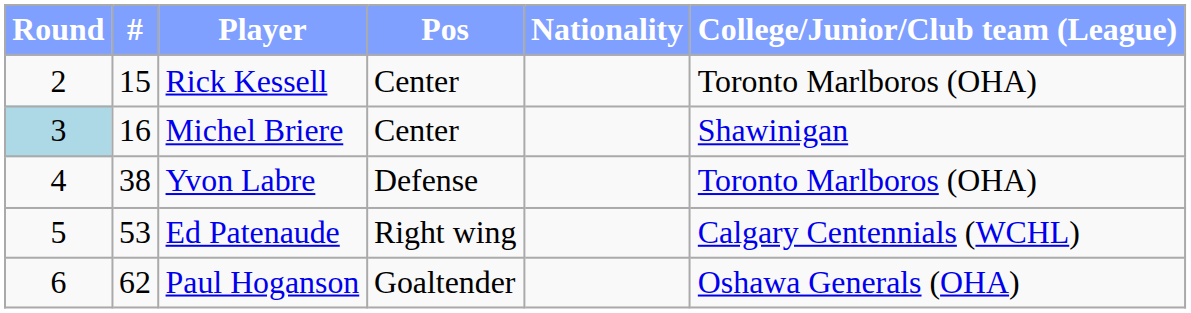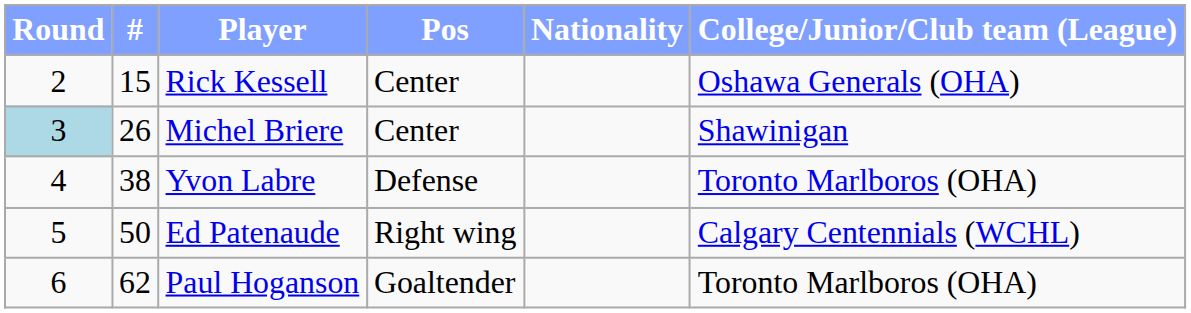(867, 80) Toronto Marlboros (OHA) -> (859, 80) Oshawa Generals (OHA)
(135, 130) 16 -> (135, 130) 26
(135, 231) 53 -> (135, 231) 50
(859, 282) Oshawa Generals (OHA) -> (867, 282) Toronto Marlboros (OHA)
